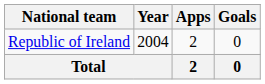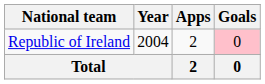(237, 41) no background -> (237, 41) pink background
